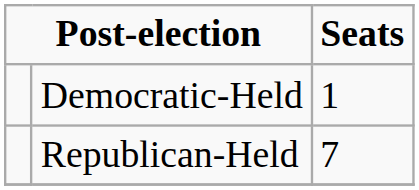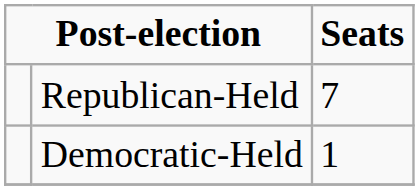rows swapped: (170, 154) <-> (172, 94)
